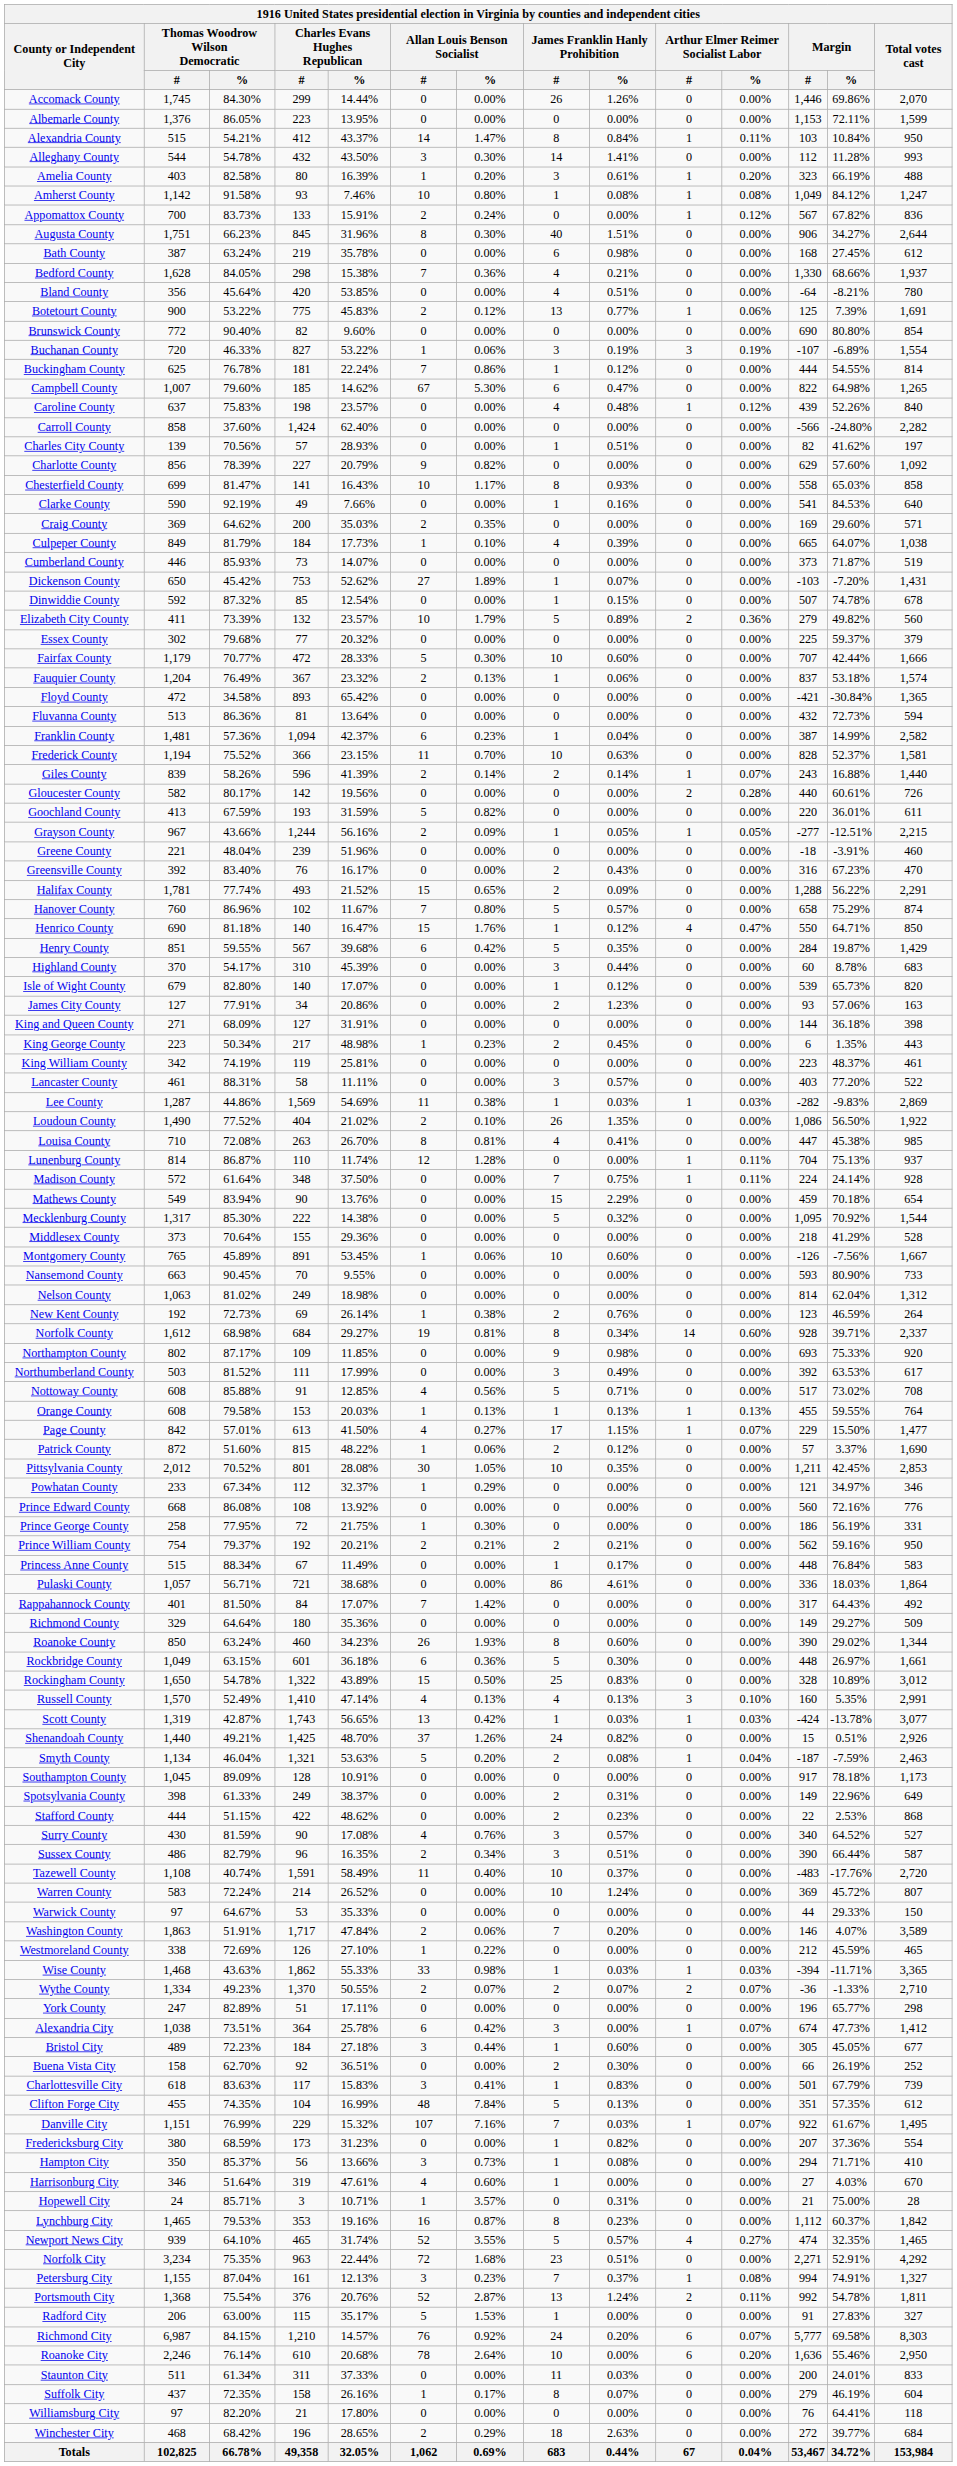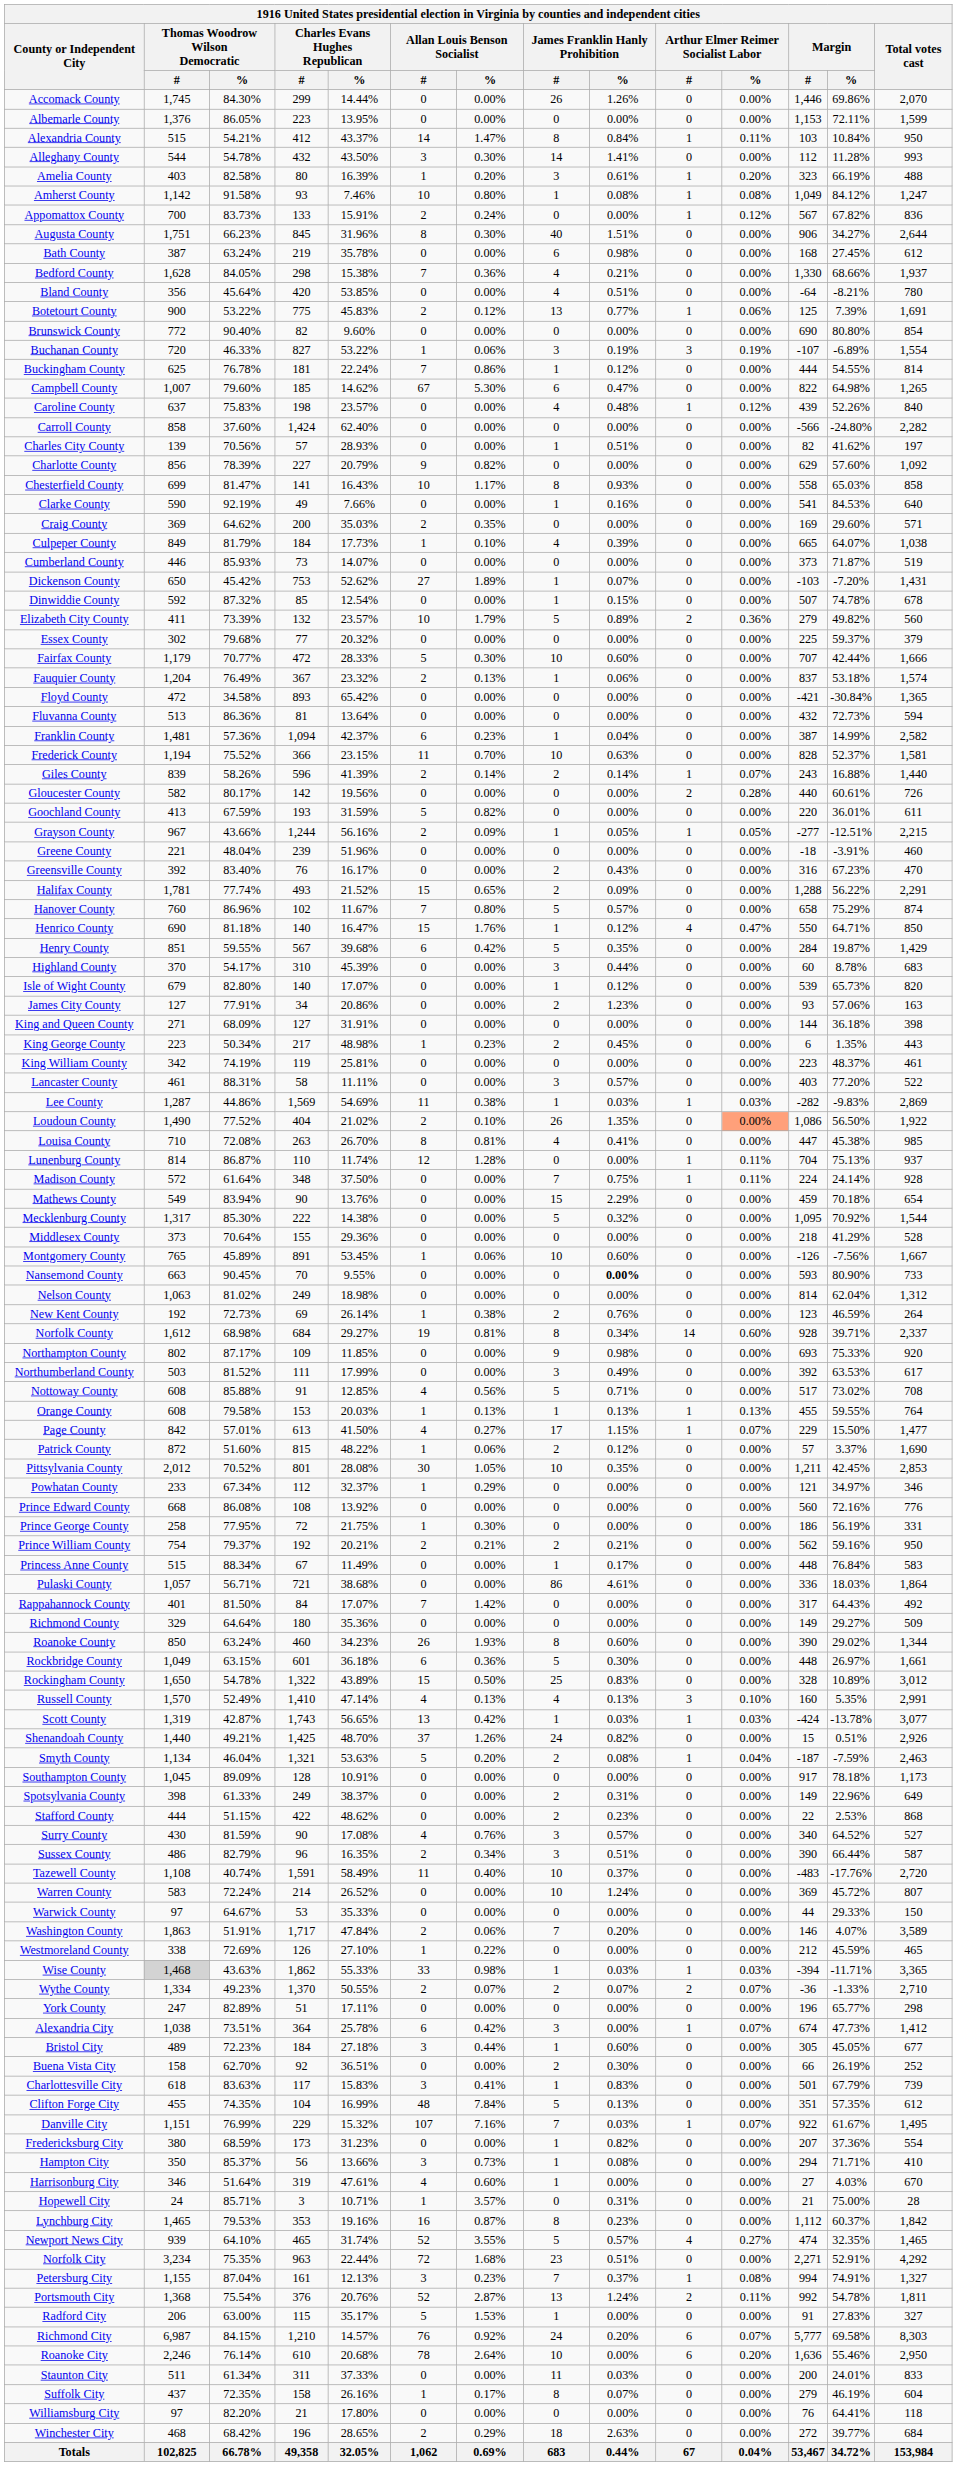(755, 1121) no background -> (755, 1121) lightsalmon background
(623, 1275) normal -> (623, 1275) bold
(177, 1970) no background -> (177, 1970) lightgrey background
